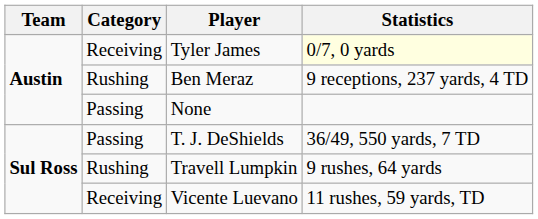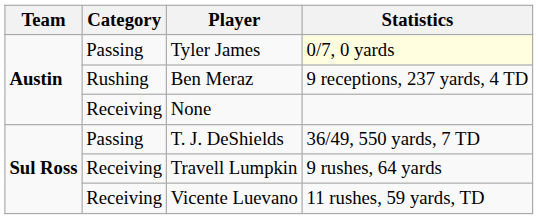(124, 49) Receiving -> (115, 49) Passing
(115, 109) Passing -> (124, 109) Receiving
(117, 168) Rushing -> (124, 168) Receiving
